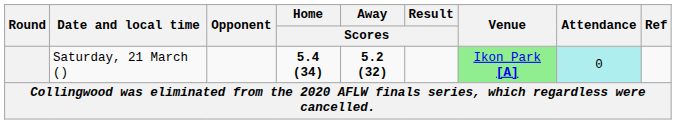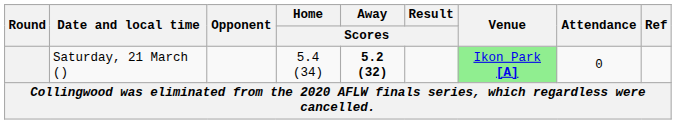(308, 64) bold -> (308, 64) normal
(599, 64) paleturquoise background -> (599, 64) no background
